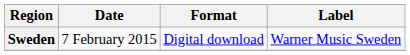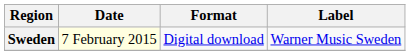(109, 38) no background -> (109, 38) lightyellow background
